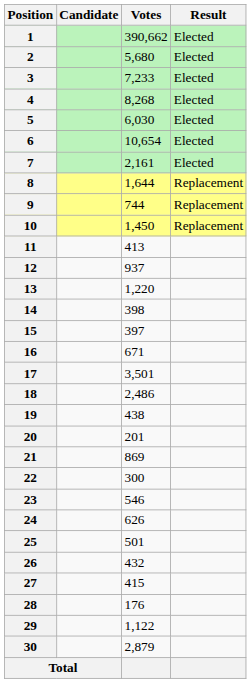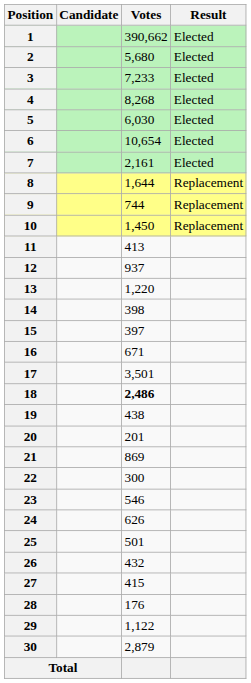(139, 394) normal -> (139, 394) bold
